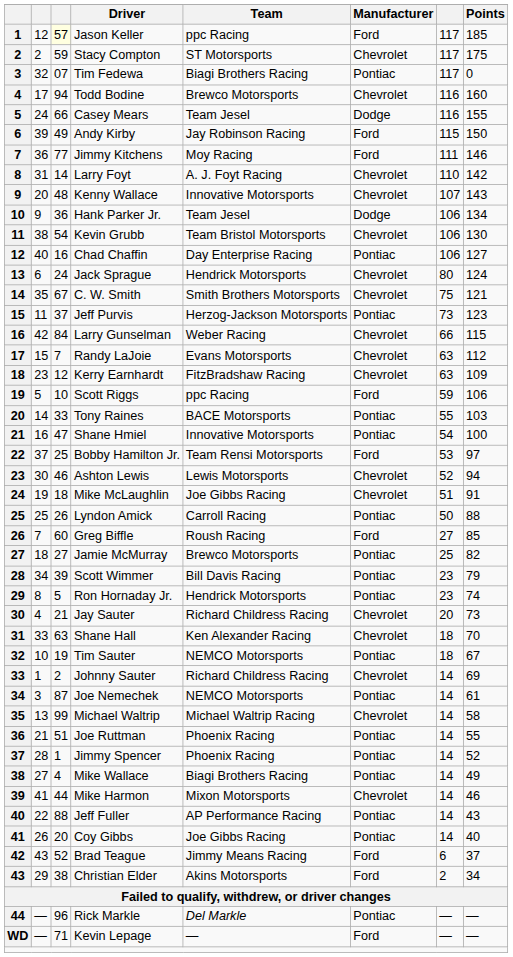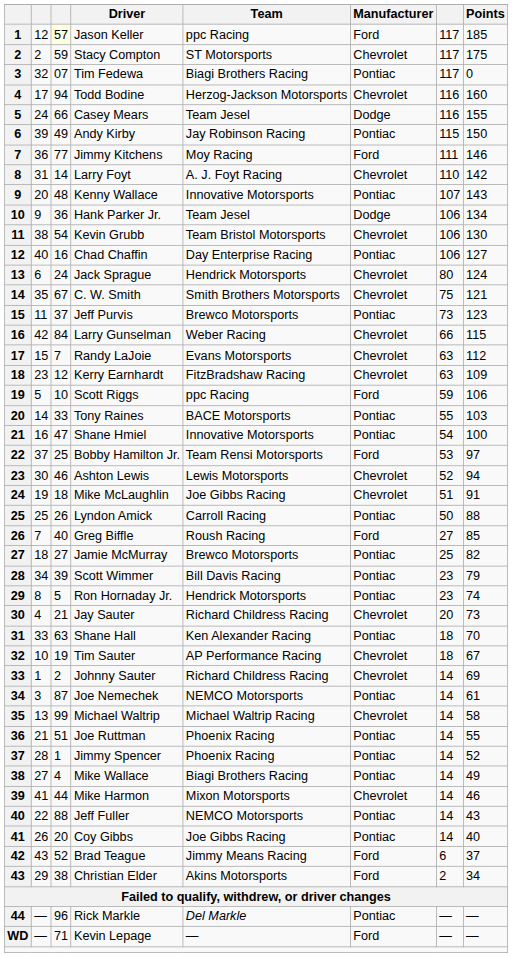(242, 94) Brewco Motorsports -> (267, 94) Herzog-Jackson Motorsports
(366, 134) Ford -> (374, 134) Pontiac
(380, 194) Chevrolet -> (374, 194) Pontiac
(267, 315) Herzog-Jackson Motorsports -> (242, 315) Brewco Motorsports
(61, 535) 60 -> (61, 535) 40
(380, 635) Chevrolet -> (374, 635) Pontiac
(245, 656) NEMCO Motorsports -> (254, 656) AP Performance Racing
(374, 656) Pontiac -> (380, 656) Chevrolet
(254, 816) AP Performance Racing -> (245, 816) NEMCO Motorsports
